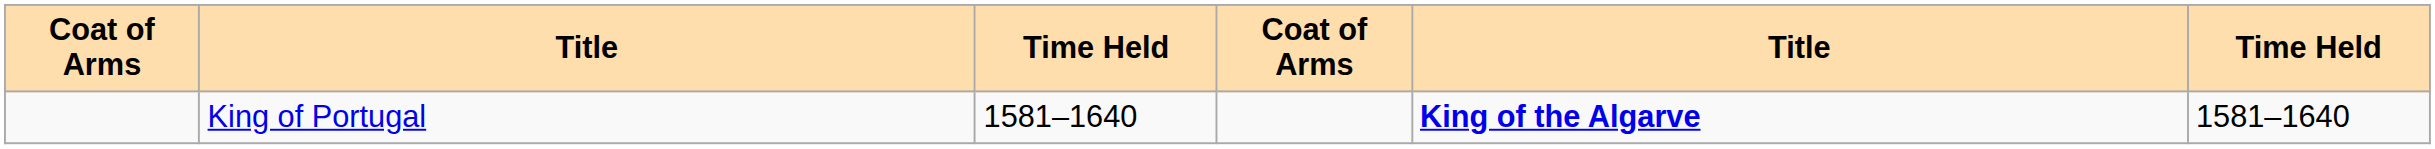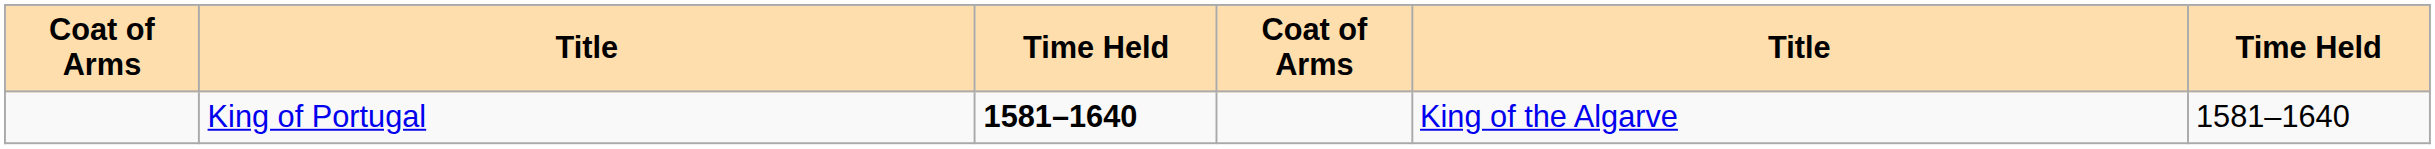(1060, 116) normal -> (1060, 116) bold
(1560, 116) bold -> (1549, 116) normal
